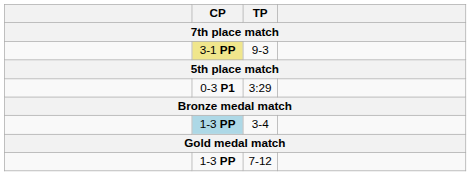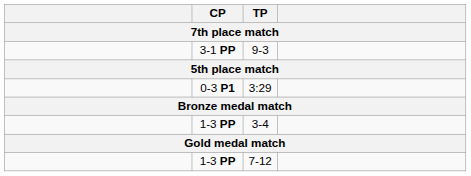(218, 50) khaki background -> (218, 50) no background
(218, 124) lightblue background -> (218, 124) no background
